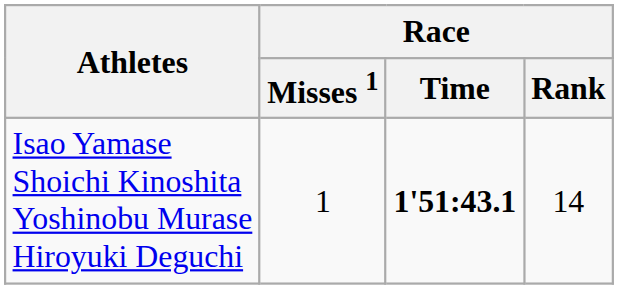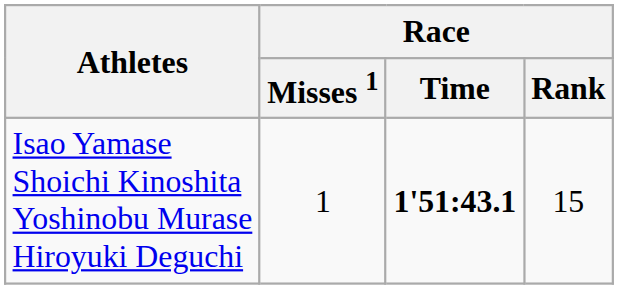(568, 200) 14 -> (568, 200) 15
